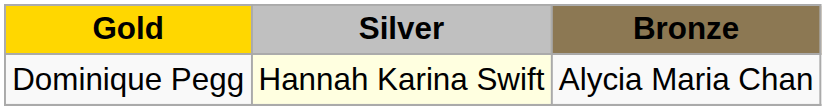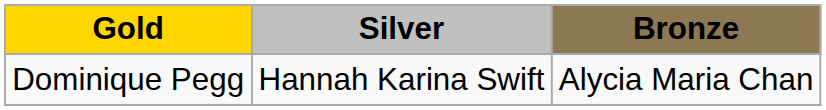(401, 79) lightyellow background -> (401, 79) no background
